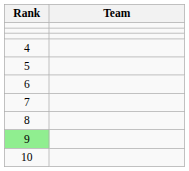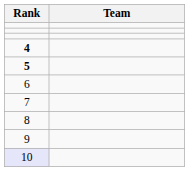(27, 47) normal -> (27, 47) bold
(27, 66) normal -> (27, 66) bold
(27, 139) lightgreen background -> (27, 139) no background
(27, 157) no background -> (27, 157) lavender background
